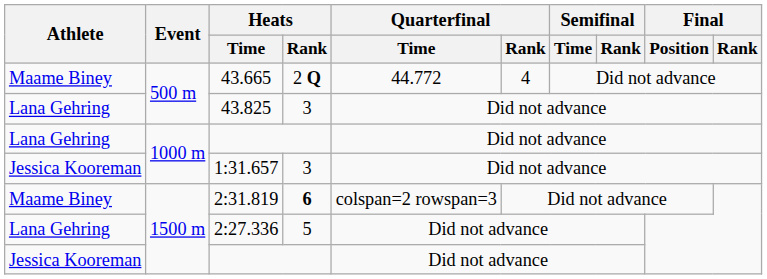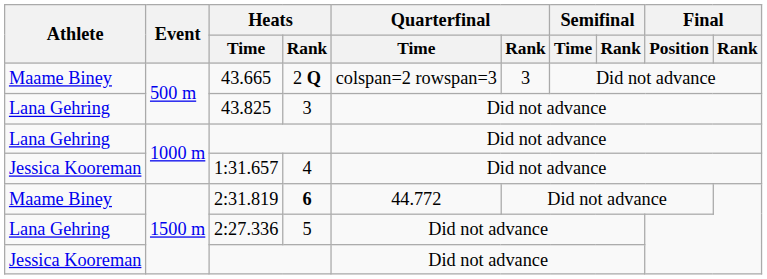(416, 78) 44.772 -> (416, 78) colspan=2 rowspan=3
(526, 78) 4 -> (526, 78) 3
(307, 169) 3 -> (307, 169) 4
(416, 199) colspan=2 rowspan=3 -> (416, 199) 44.772
